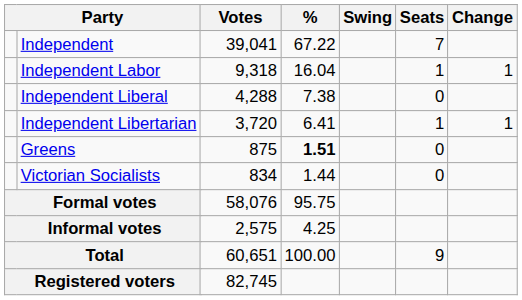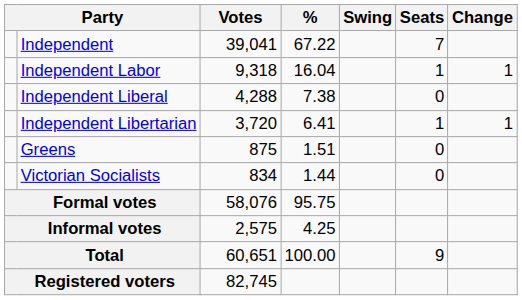(319, 149) bold -> (319, 149) normal
